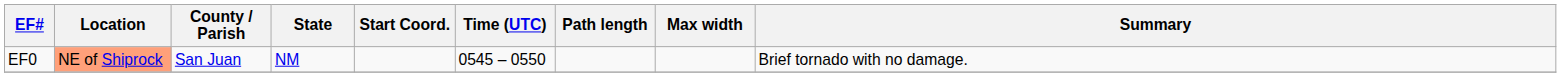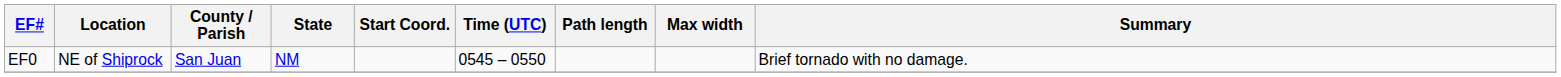(110, 59) lightsalmon background -> (110, 59) no background
